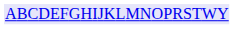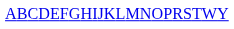(117, 14) lavender background -> (117, 14) no background
